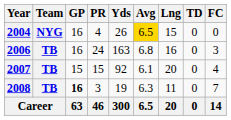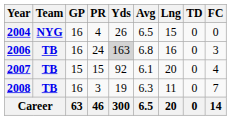(146, 32) gold background -> (146, 32) no background
(121, 50) no background -> (121, 50) lightgrey background
(77, 87) bold -> (77, 87) normal
